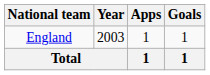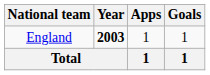(111, 37) normal -> (111, 37) bold
